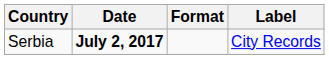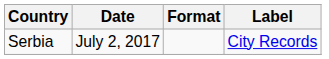(119, 41) bold -> (118, 41) normal
